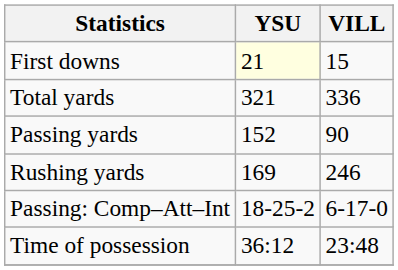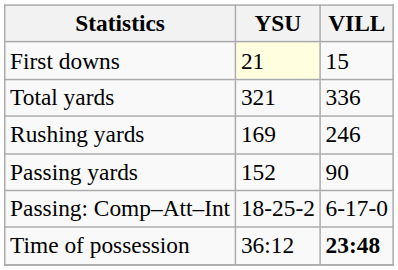rows swapped: (77, 171) <-> (74, 134)
(352, 245) normal -> (353, 245) bold
